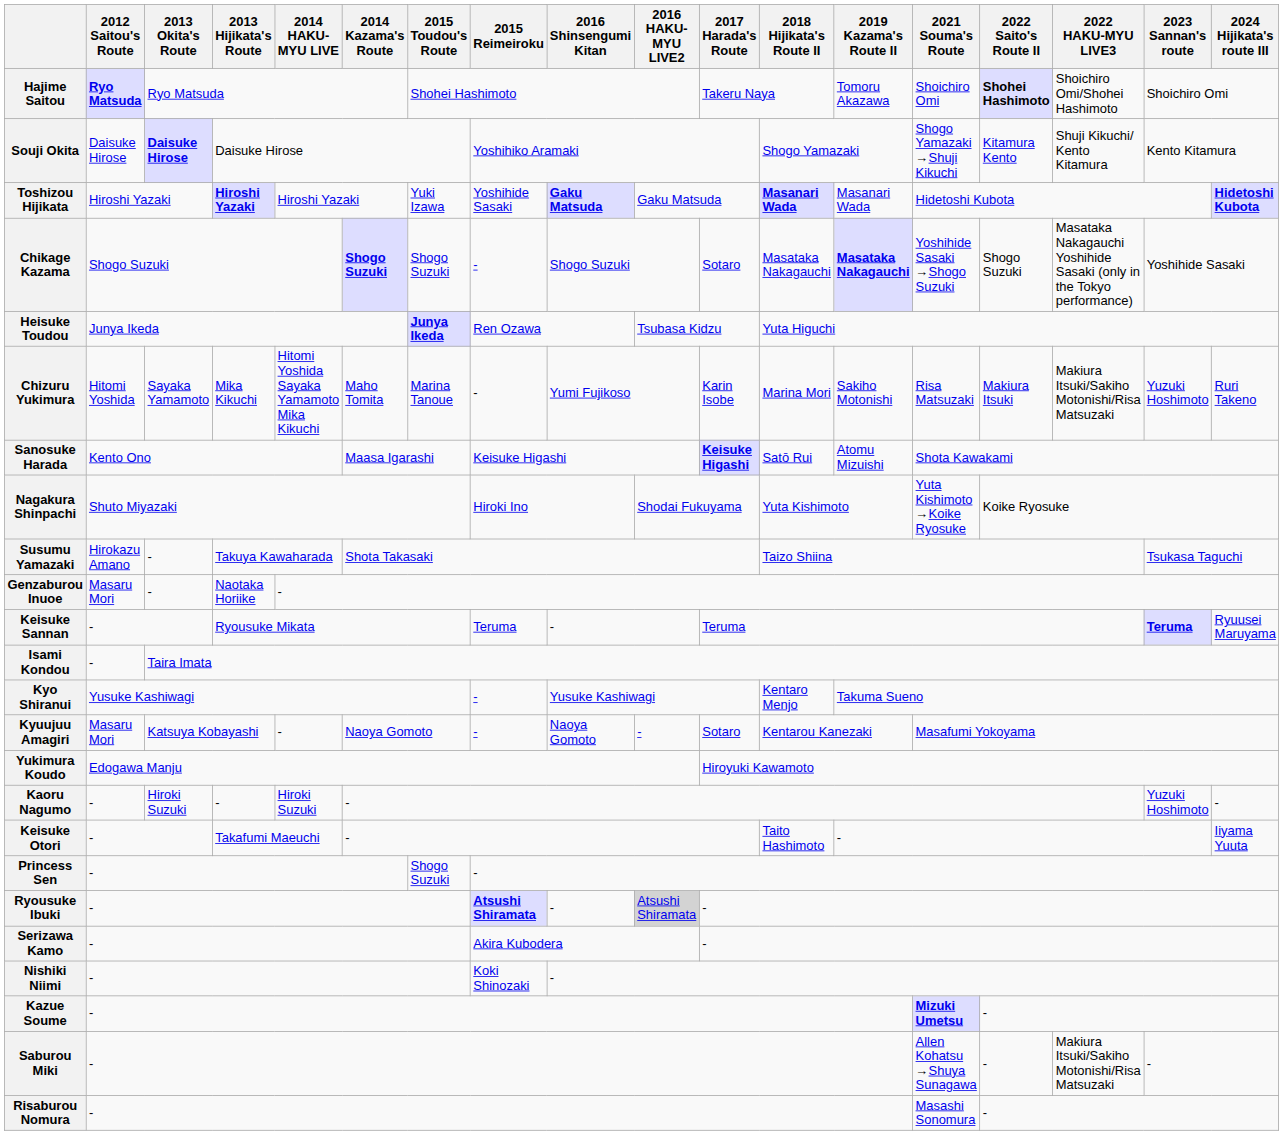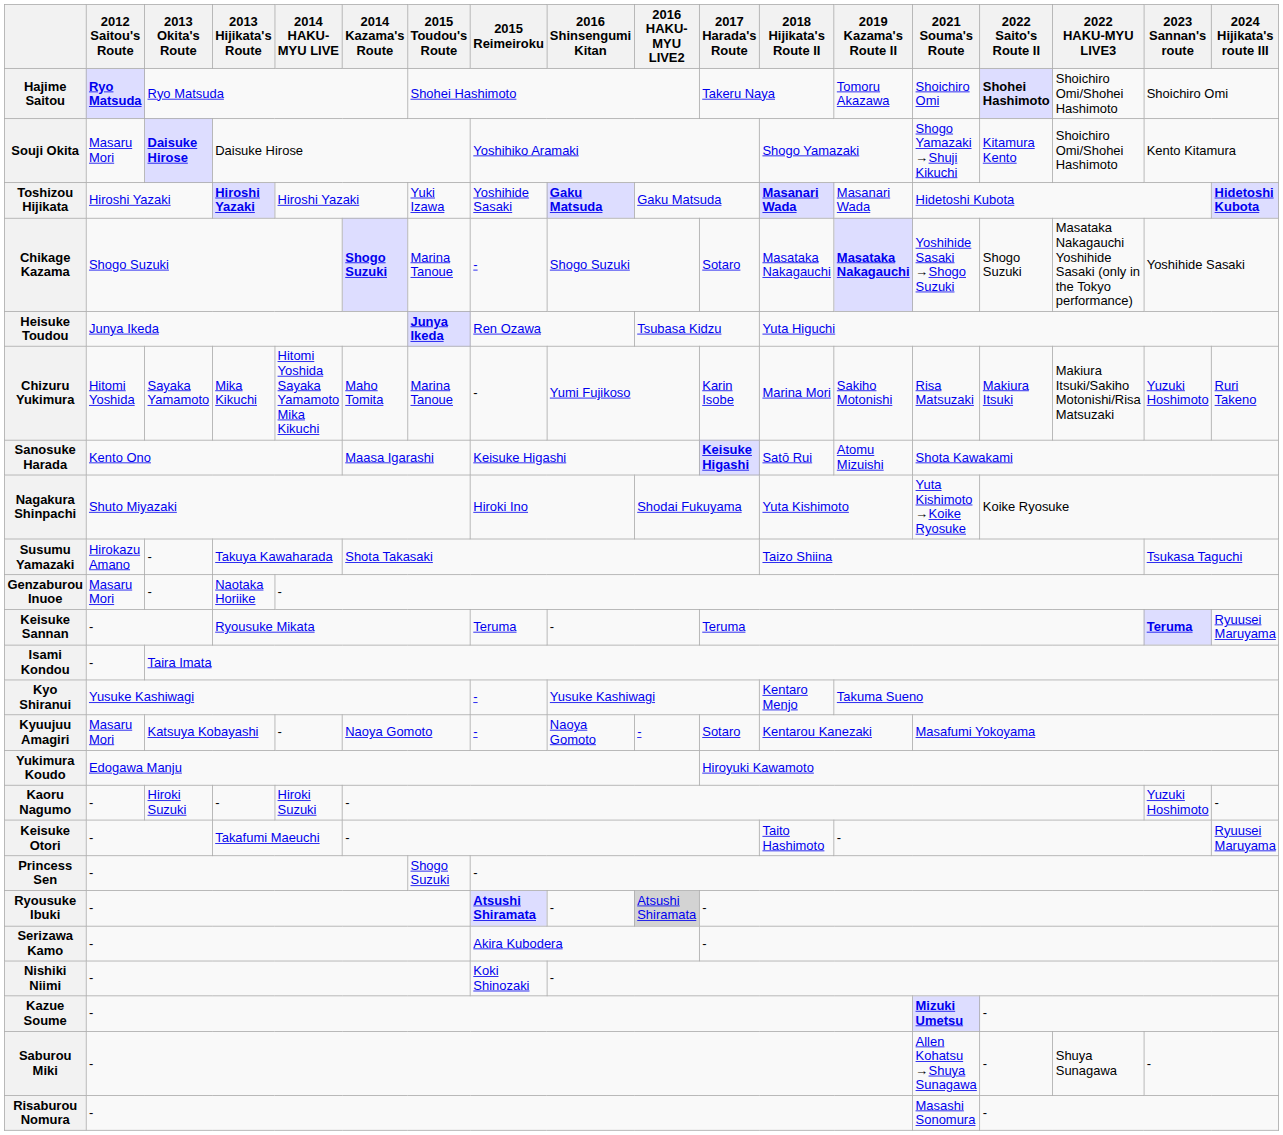(112, 150) Daisuke Hirose -> (111, 150) Masaru Mori
(1095, 150) Shuji Kikuchi/ Kento Kitamura -> (1090, 150) Shoichiro Omi/Shohei Hashimoto
(430, 264) Shogo Suzuki -> (432, 264) Marina Tanoue
(1234, 838) Iiyama Yuuta -> (1245, 838) Ryuusei Maruyama
(1098, 1063) Makiura Itsuki/Sakiho Motonishi/Risa Matsuzaki -> (1086, 1063) Shuya Sunagawa
